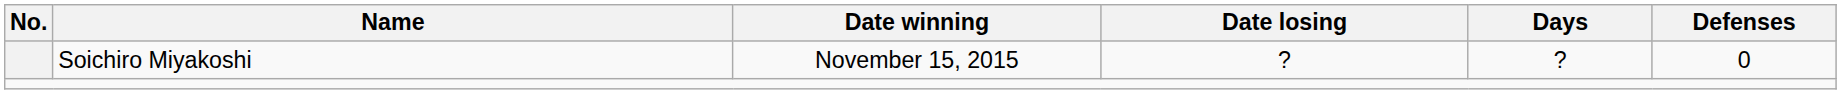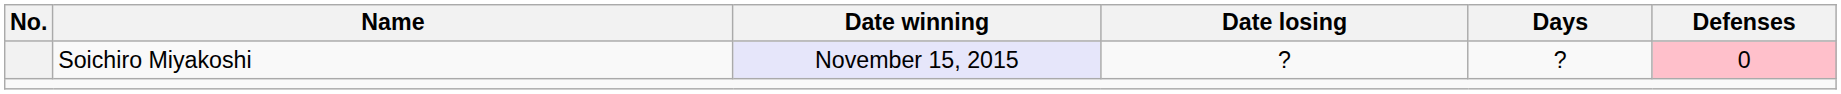(917, 59) no background -> (917, 59) lavender background
(1744, 59) no background -> (1744, 59) pink background
